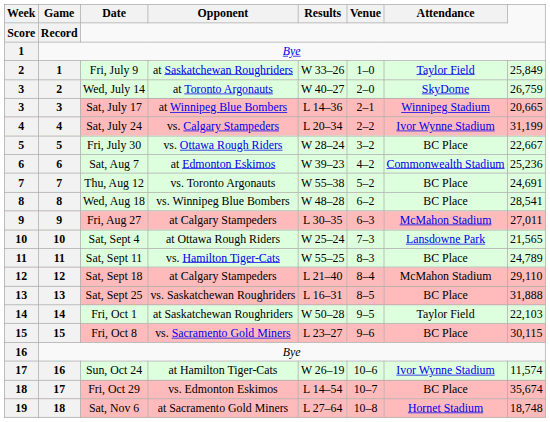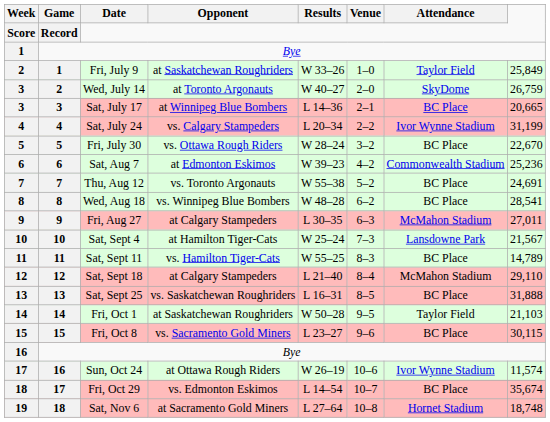(446, 107) Winnipeg Stadium -> (446, 107) BC Place
(526, 145) 22,667 -> (526, 145) 22,670
(223, 239) at Ottawa Rough Riders -> (223, 239) at Hamilton Tiger-Cats
(526, 239) 21,565 -> (526, 239) 21,567
(526, 257) 24,789 -> (526, 257) 14,789
(526, 314) 22,103 -> (526, 314) 21,103
(223, 370) at Hamilton Tiger-Cats -> (223, 370) at Ottawa Rough Riders
